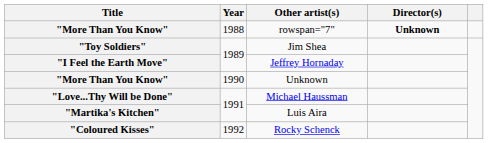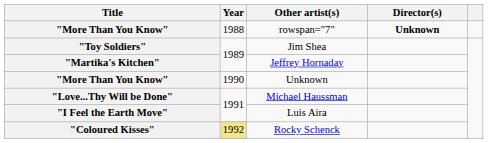(112, 63) "I Feel the Earth Move" -> (112, 63) "Martika's Kitchen"
(112, 113) "Martika's Kitchen" -> (112, 113) "I Feel the Earth Move"
(233, 130) no background -> (233, 130) khaki background
